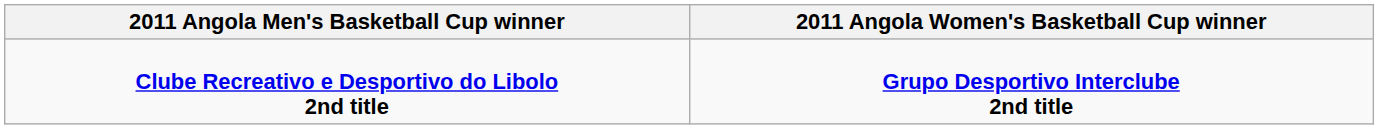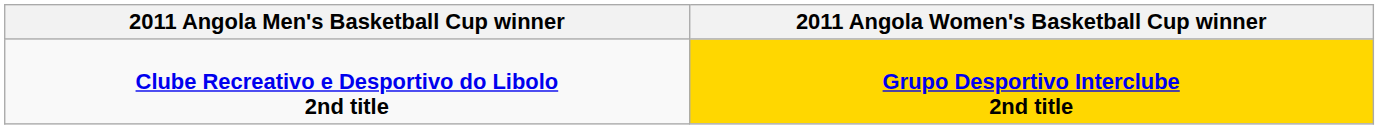(1031, 93) no background -> (1031, 93) gold background
